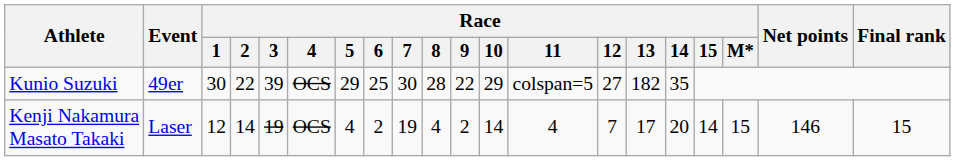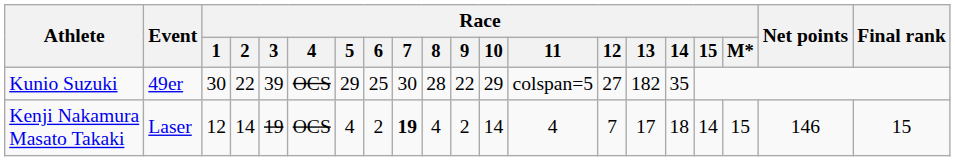(407, 127) normal -> (407, 127) bold
(679, 127) 20 -> (679, 127) 18
